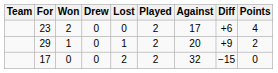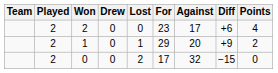columns swapped: (156, 12) <-> (45, 12)
